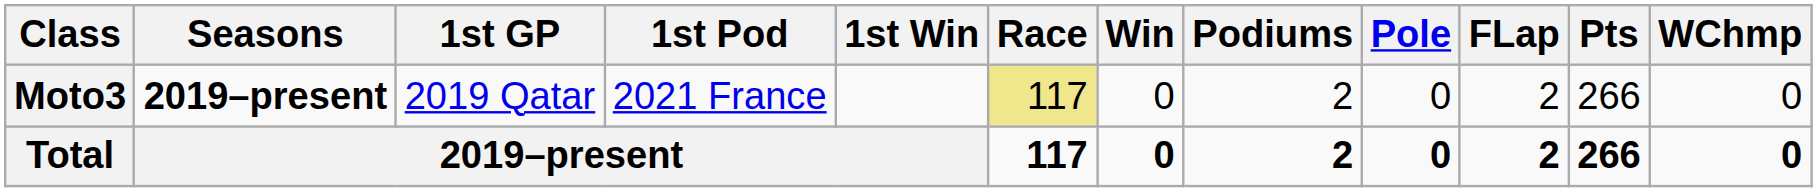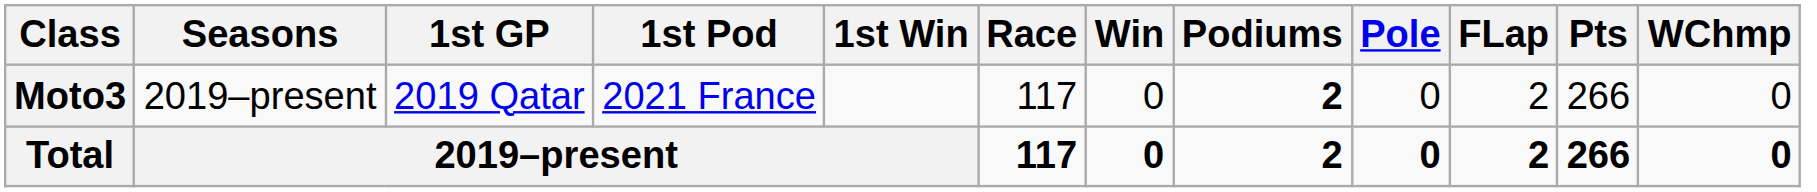(265, 95) bold -> (260, 95) normal
(1057, 95) khaki background -> (1047, 95) no background
(1343, 95) normal -> (1332, 95) bold
